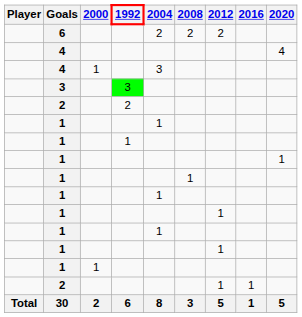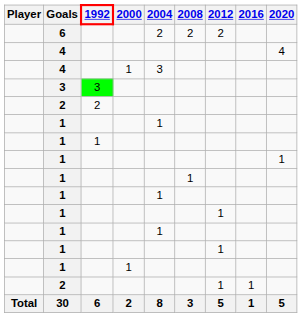columns swapped: (128, 14) <-> (96, 14)
